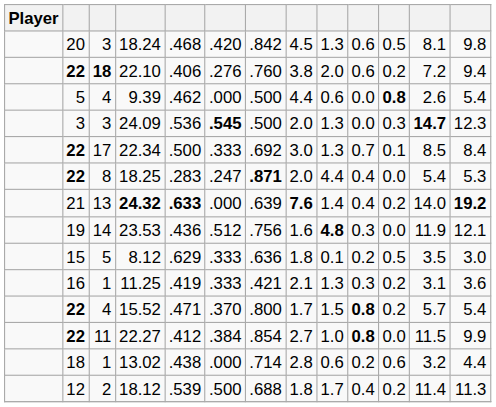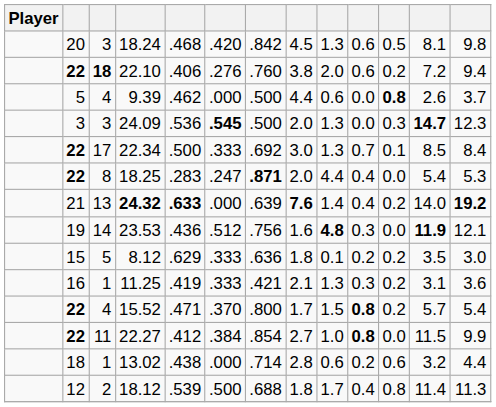(475, 97) 5.4 -> (475, 97) 3.7
(430, 230) normal -> (430, 230) bold
(394, 256) 0.5 -> (394, 256) 0.2
(394, 389) 0.2 -> (394, 389) 0.8
